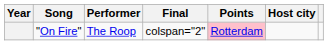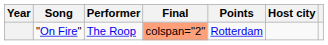(175, 31) no background -> (175, 31) lightsalmon background
(237, 31) pink background -> (237, 31) no background
